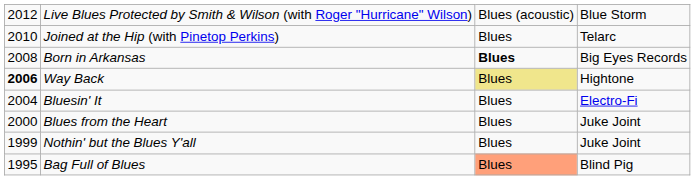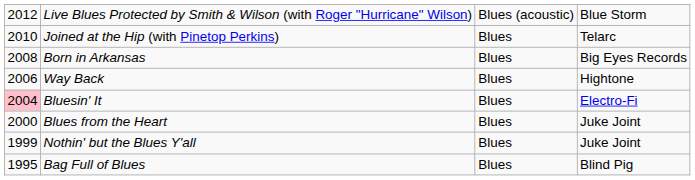(497, 57) bold -> (495, 57) normal
(22, 79) bold -> (22, 79) normal
(495, 79) khaki background -> (495, 79) no background
(22, 100) no background -> (22, 100) pink background
(495, 164) lightsalmon background -> (495, 164) no background
